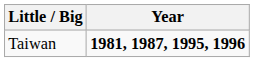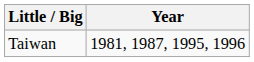(168, 43) bold -> (168, 43) normal
